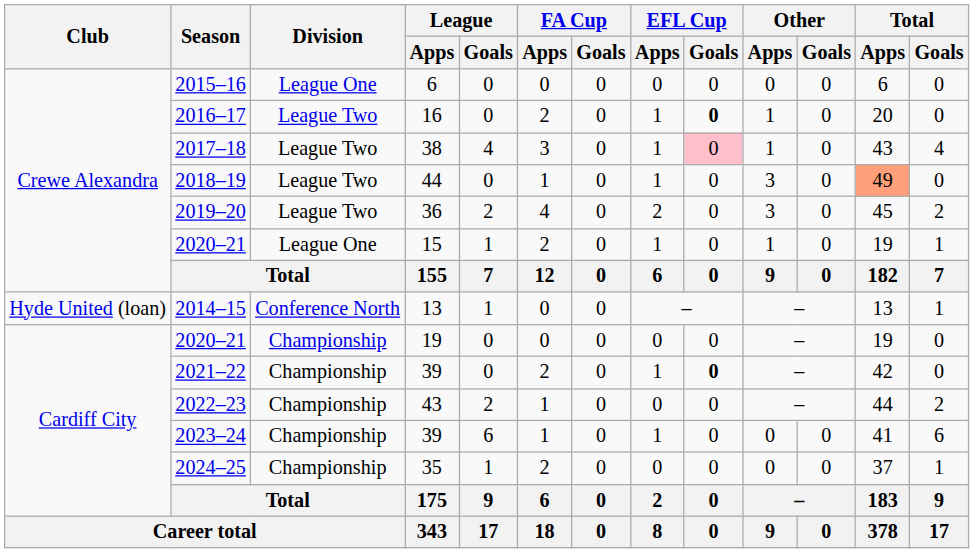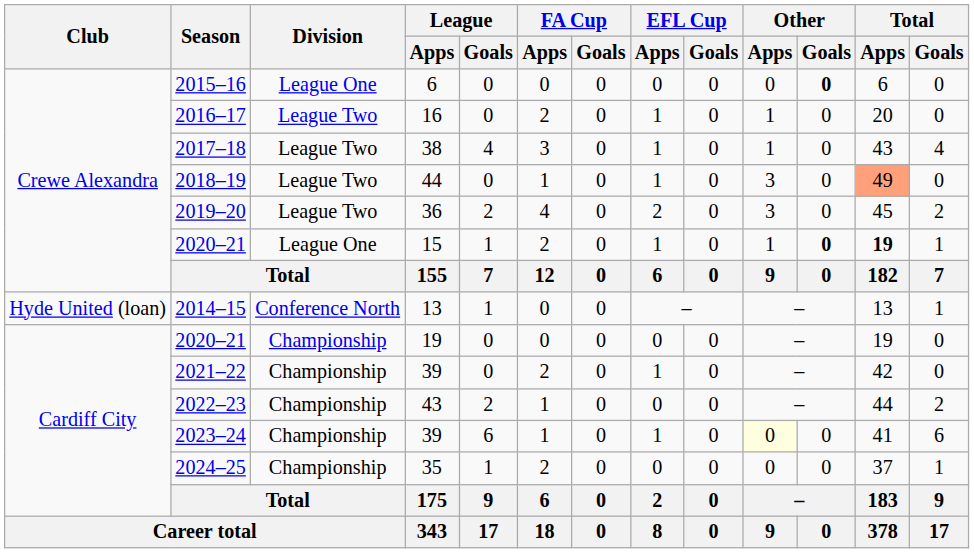(826, 84) normal -> (826, 84) bold
(714, 116) bold -> (714, 116) normal
(714, 148) pink background -> (714, 148) no background
(826, 244) normal -> (826, 244) bold
(883, 244) normal -> (883, 244) bold
(714, 372) bold -> (714, 372) normal
(770, 436) no background -> (770, 436) lightyellow background
